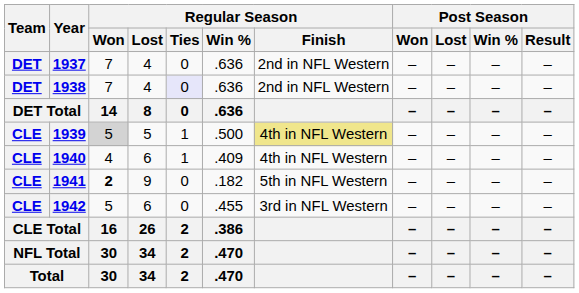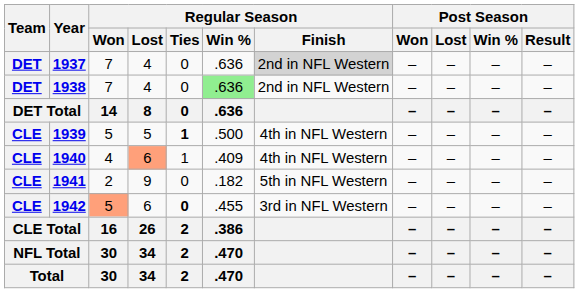(324, 64) no background -> (324, 64) lightgrey background
(185, 87) lavender background -> (185, 87) no background
(229, 87) no background -> (229, 87) lightgreen background
(109, 134) lightgrey background -> (109, 134) no background
(185, 134) normal -> (185, 134) bold
(324, 134) khaki background -> (324, 134) no background
(147, 158) no background -> (147, 158) lightsalmon background
(109, 182) bold -> (109, 182) normal
(109, 205) no background -> (109, 205) lightsalmon background
(185, 205) normal -> (185, 205) bold
